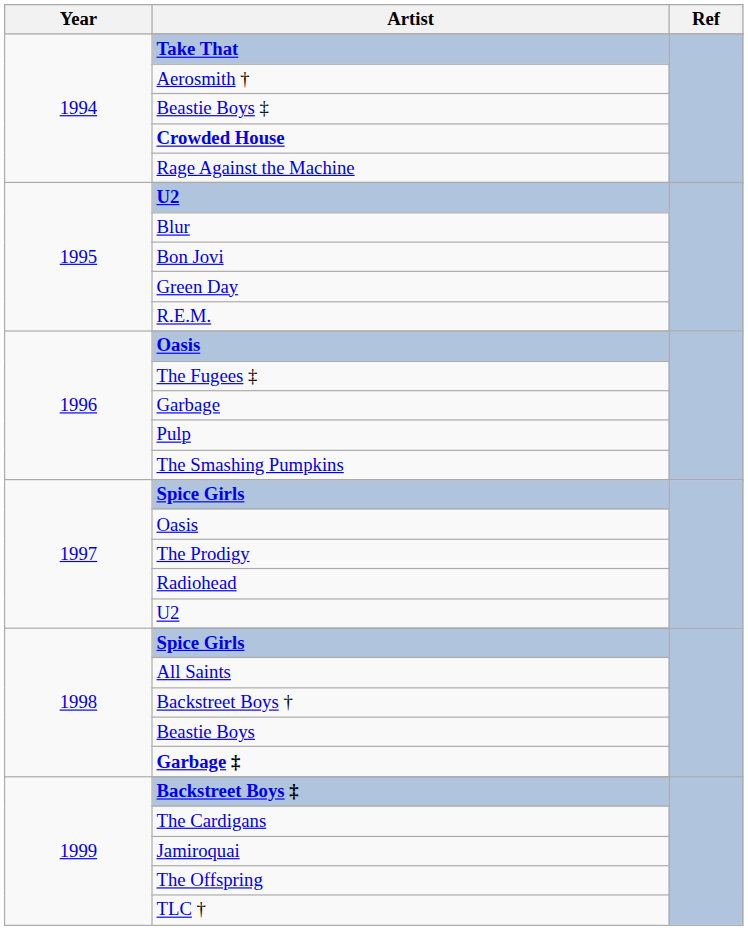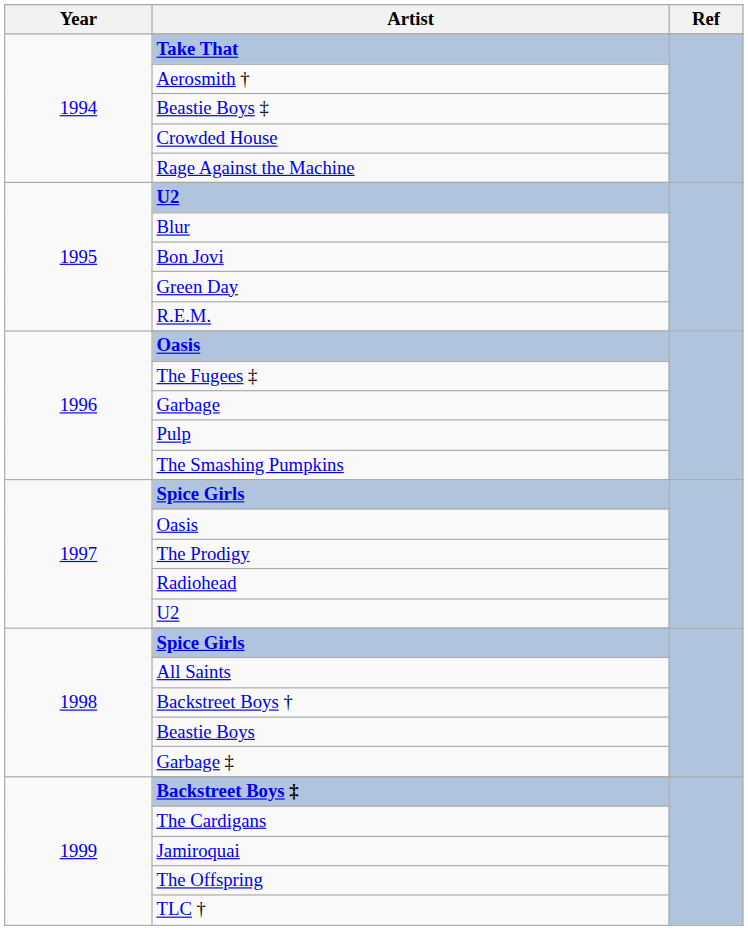(221, 138) bold -> (217, 138) normal
(198, 761) bold -> (195, 761) normal
